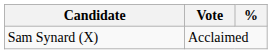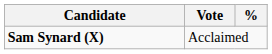(53, 37) normal -> (56, 37) bold
